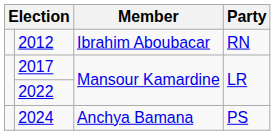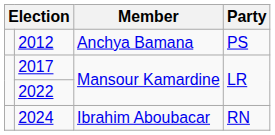(144, 42) Ibrahim Aboubacar -> (135, 42) Anchya Bamana
(238, 42) RN -> (238, 42) PS
(135, 117) Anchya Bamana -> (144, 117) Ibrahim Aboubacar
(238, 117) PS -> (238, 117) RN
